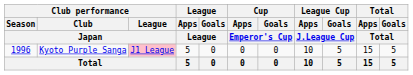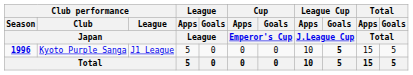(21, 50) normal -> (21, 50) bold
(152, 50) pink background -> (152, 50) no background
(339, 50) normal -> (339, 50) bold
